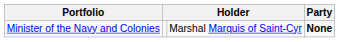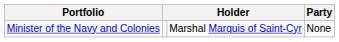(319, 28) bold -> (319, 28) normal
